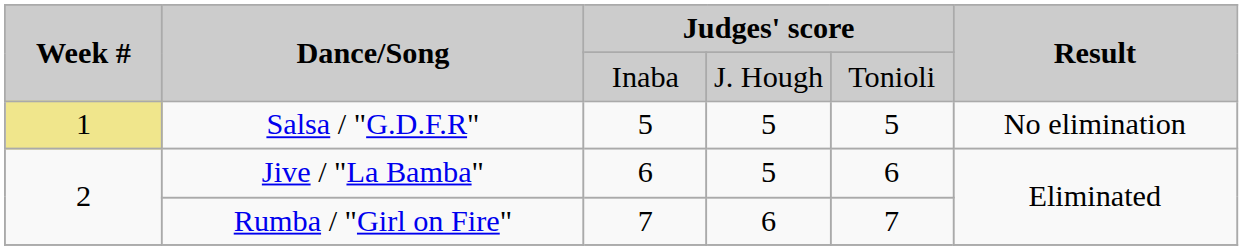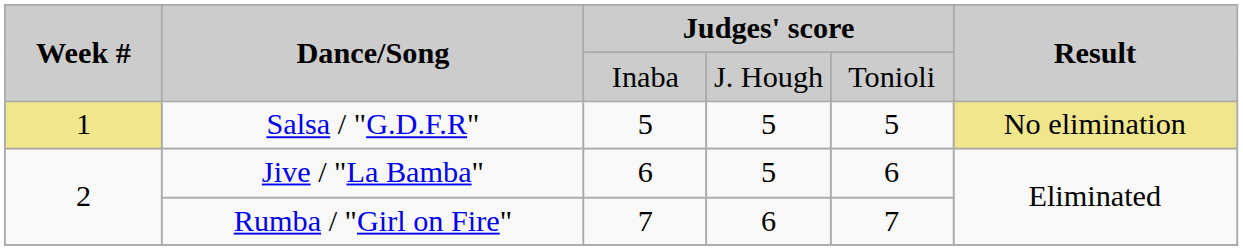(1095, 124) no background -> (1095, 124) khaki background
